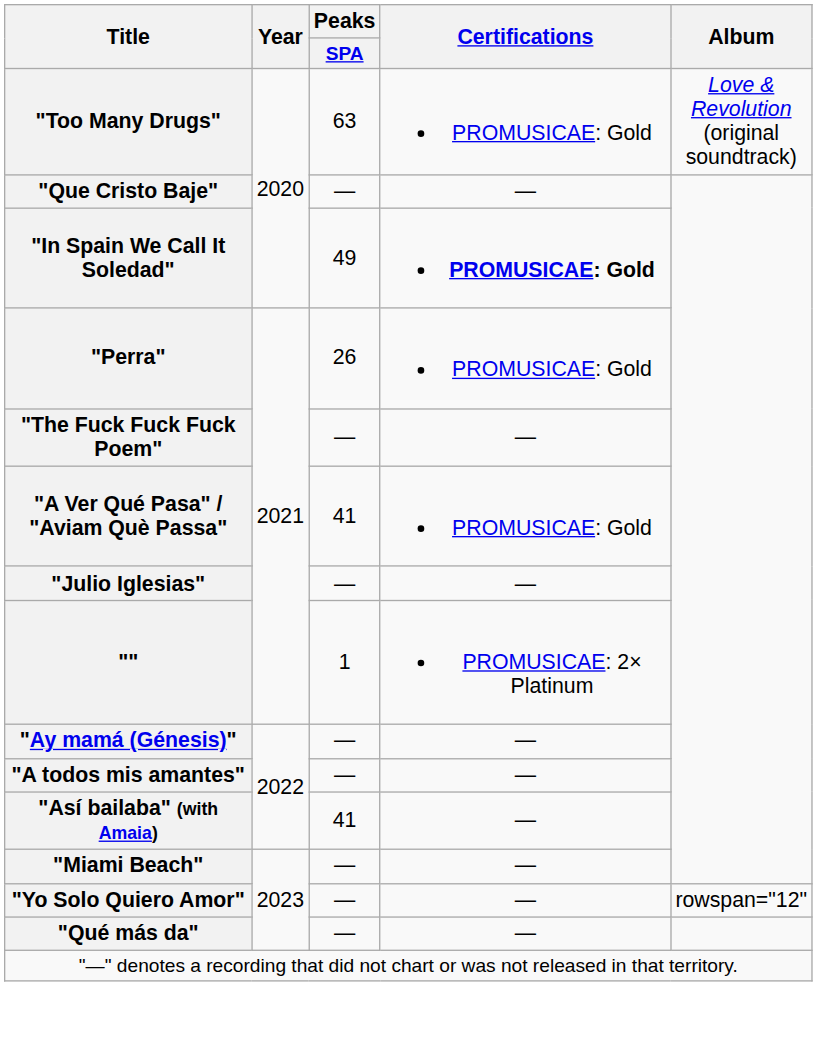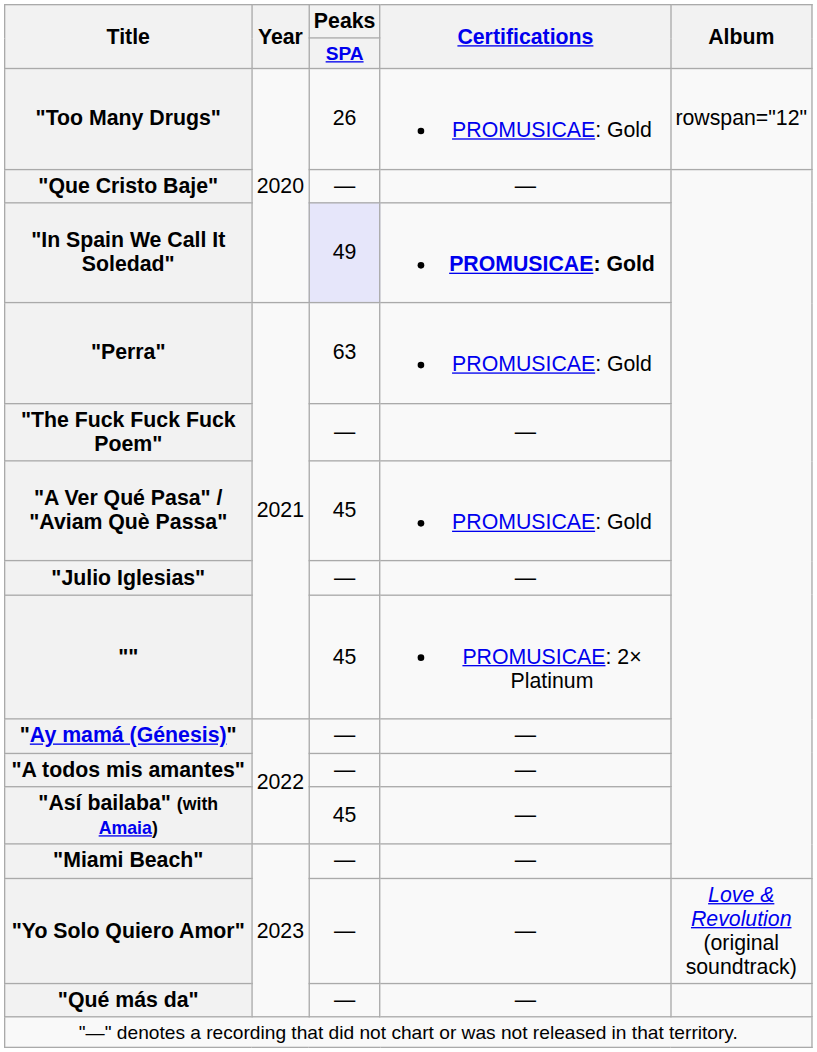(345, 121) 63 -> (345, 118) 26
(741, 121) Love & Revolution (original soundtrack) -> (741, 118) rowspan="12"
(345, 257) no background -> (345, 252) lavender background
(345, 358) 26 -> (345, 352) 63
(345, 516) 41 -> (345, 510) 45
(345, 662) 1 -> (345, 656) 45
(345, 820) 41 -> (345, 815) 45
(741, 900) rowspan="12" -> (741, 930) Love & Revolution (original soundtrack)
